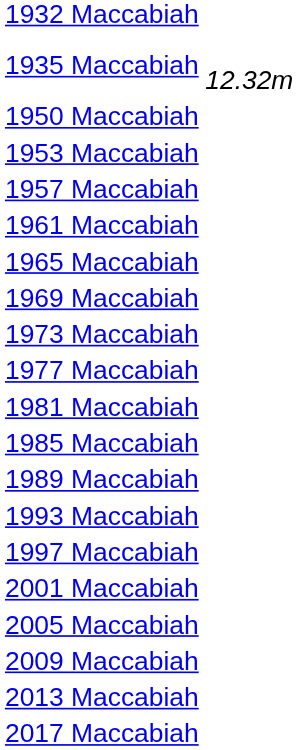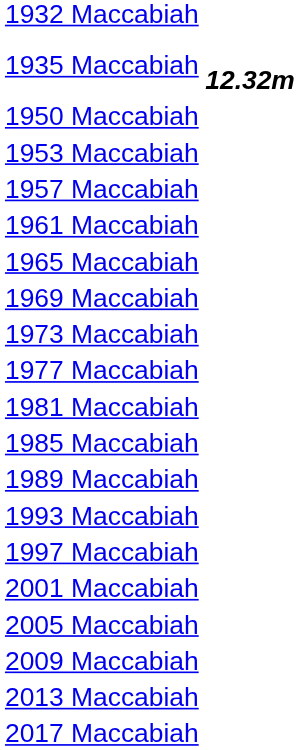(249, 80) normal -> (250, 80) bold
